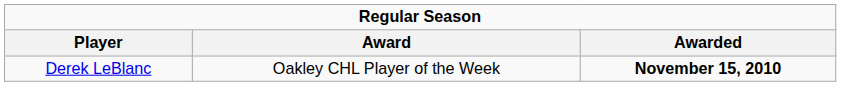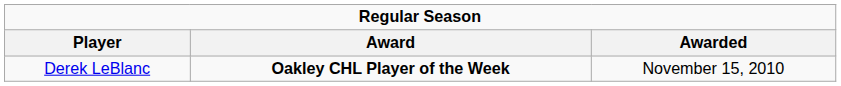(386, 68) normal -> (391, 68) bold
(708, 68) bold -> (713, 68) normal
